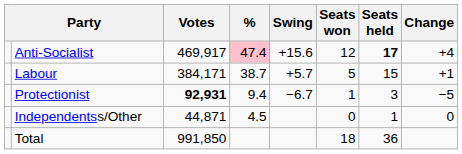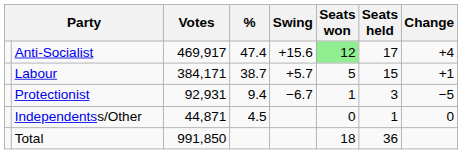(253, 52) pink background -> (253, 52) no background
(348, 52) no background -> (348, 52) lightgreen background
(390, 52) bold -> (390, 52) normal
(206, 95) bold -> (206, 95) normal
